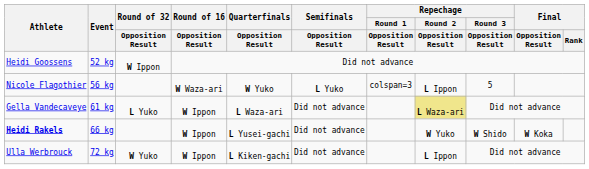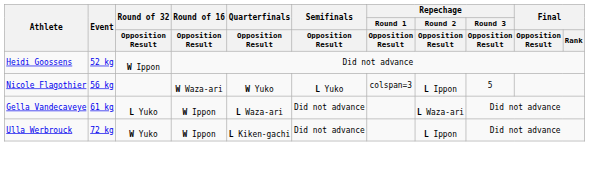(440, 112) khaki background -> (440, 112) no background
- row: (35, 130)
